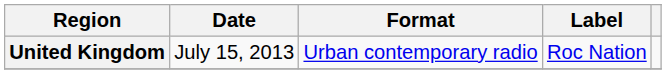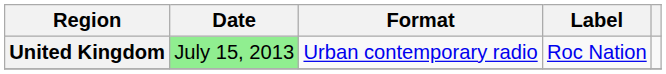(234, 52) no background -> (234, 52) lightgreen background
